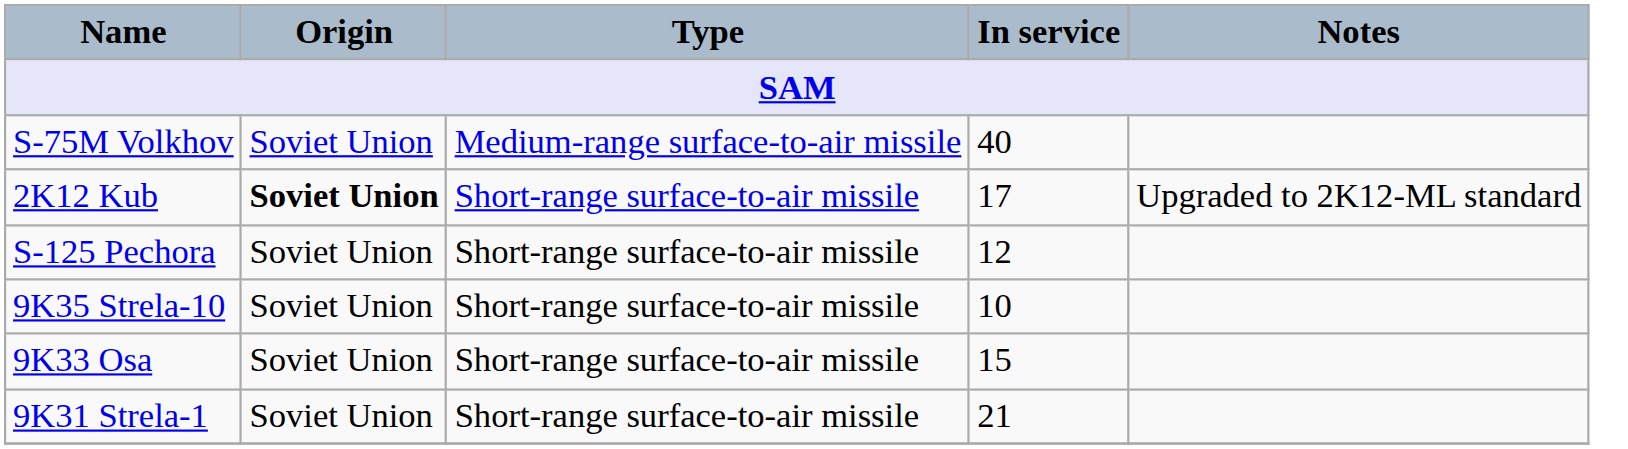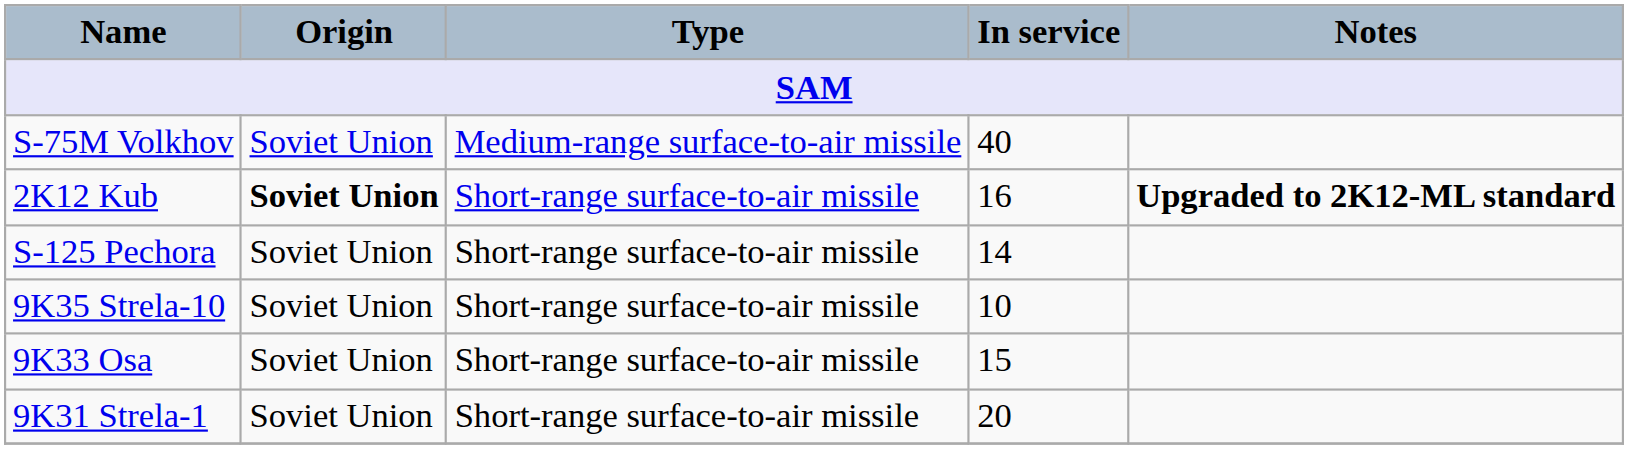(995, 196) 17 -> (995, 196) 16
(1359, 196) normal -> (1376, 196) bold
(995, 251) 12 -> (995, 251) 14
(995, 415) 21 -> (995, 415) 20
